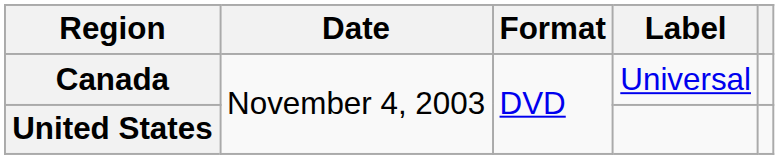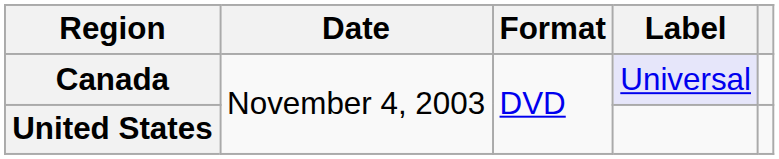(686, 79) no background -> (686, 79) lavender background
